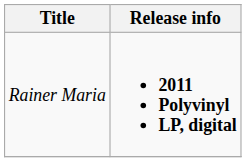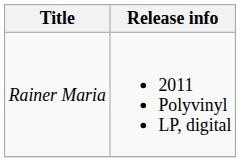(175, 105) bold -> (173, 105) normal
